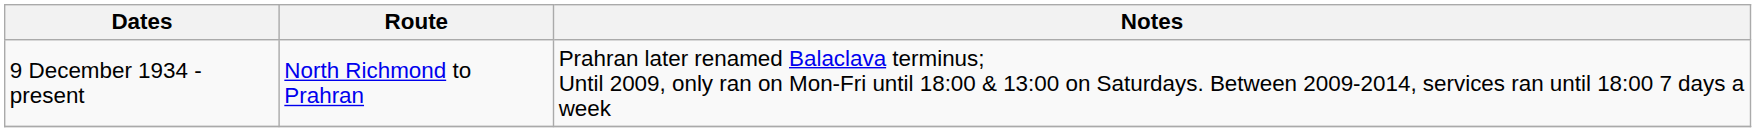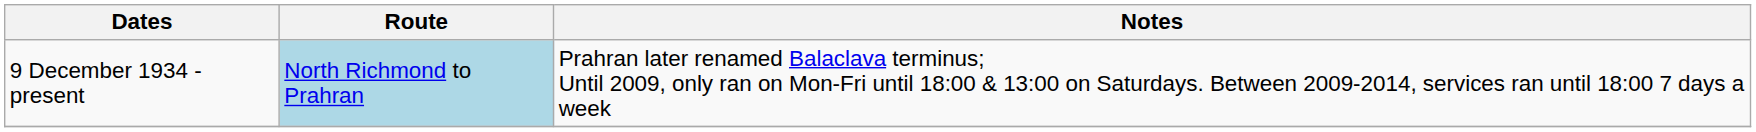(378, 82) no background -> (378, 82) lightblue background
